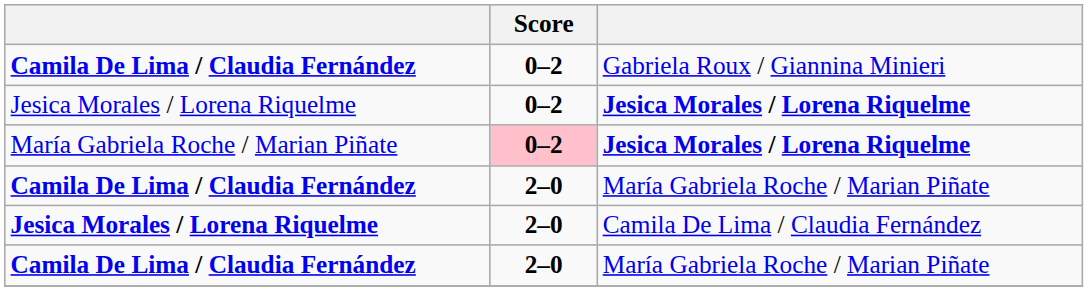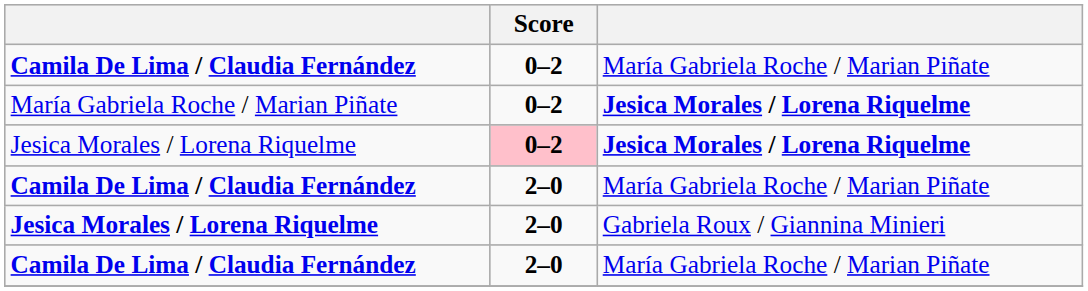(774, 64) Gabriela Roux / Giannina Minieri -> (796, 64) María Gabriela Roche / Marian Piñate
(183, 104) Jesica Morales / Lorena Riquelme -> (204, 104) María Gabriela Roche / Marian Piñate
(204, 144) María Gabriela Roche / Marian Piñate -> (183, 144) Jesica Morales / Lorena Riquelme
(792, 225) Camila De Lima / Claudia Fernández -> (774, 225) Gabriela Roux / Giannina Minieri
